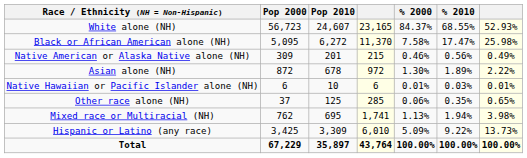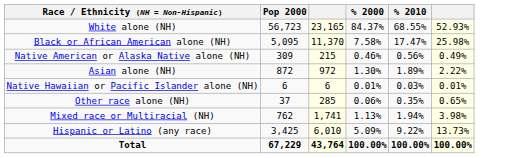- column: (333, 12)
